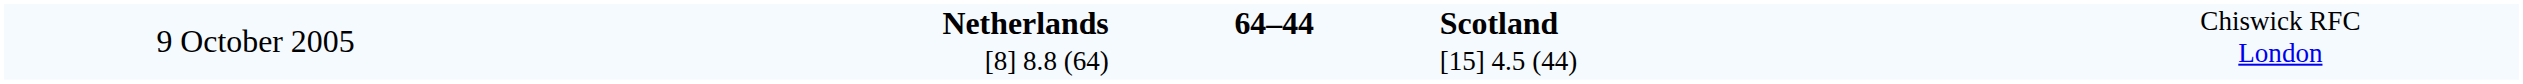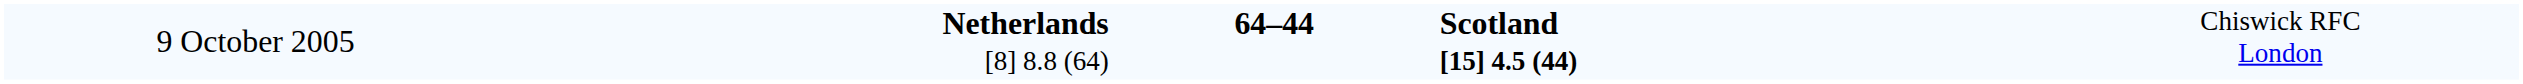(1508, 61) normal -> (1508, 61) bold
